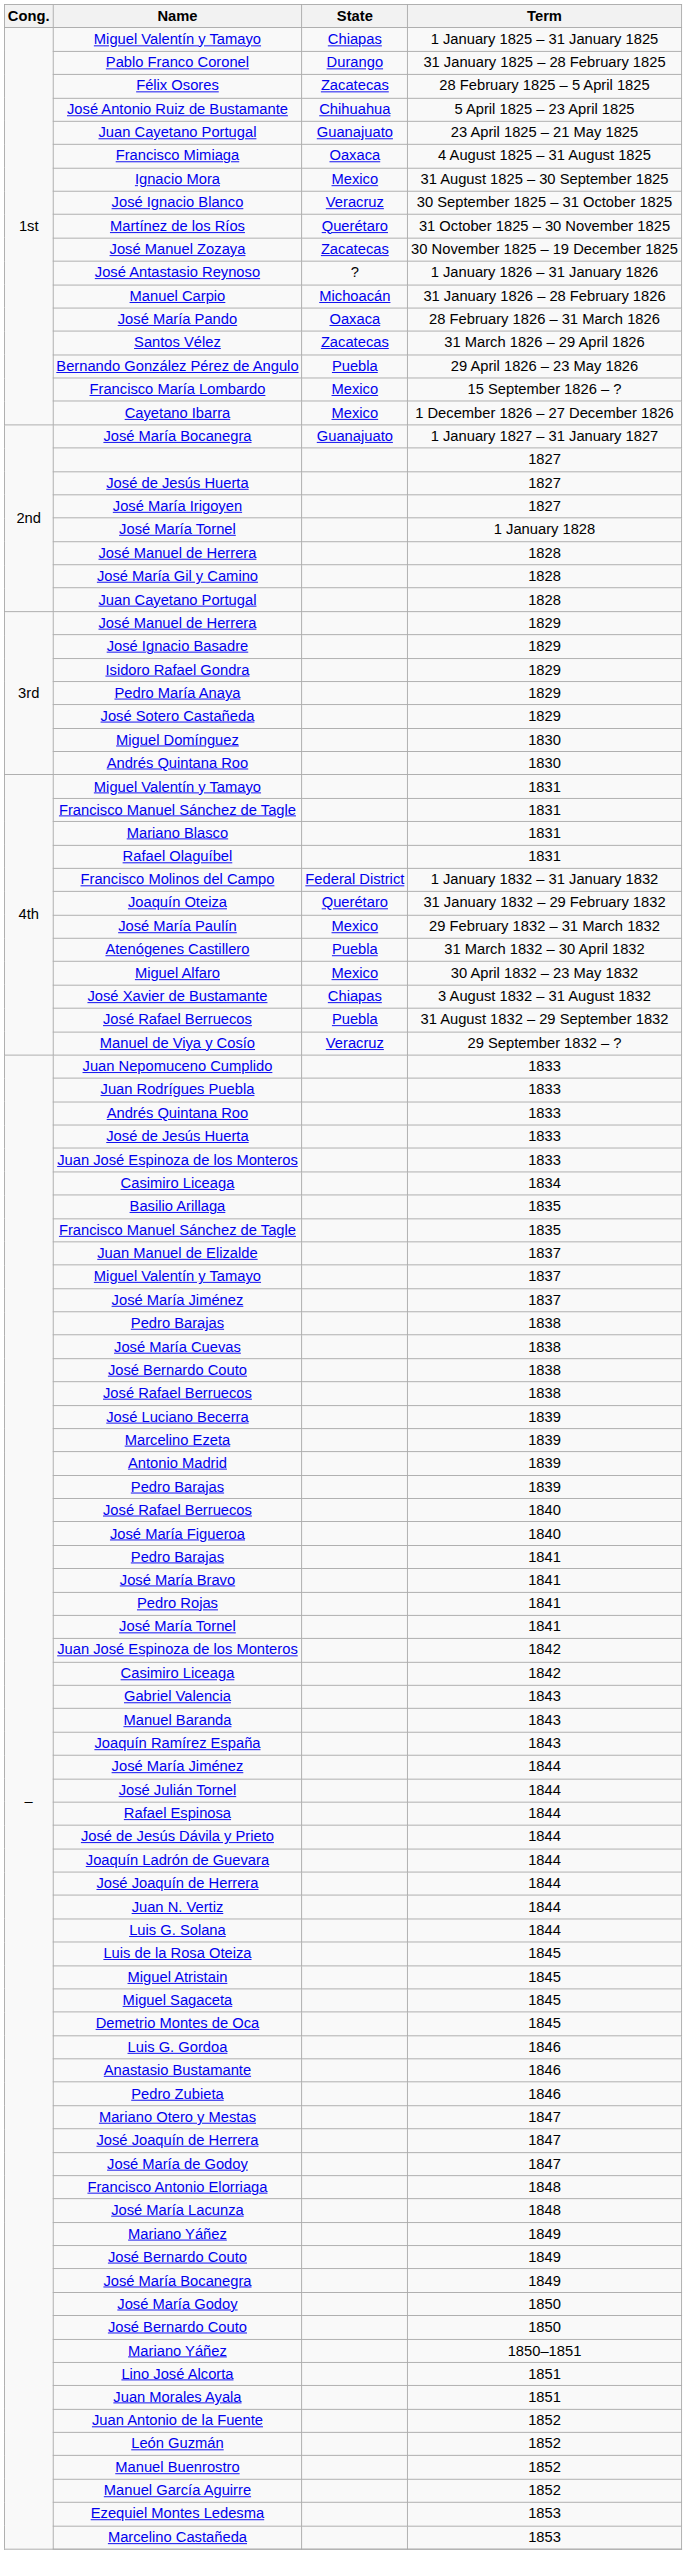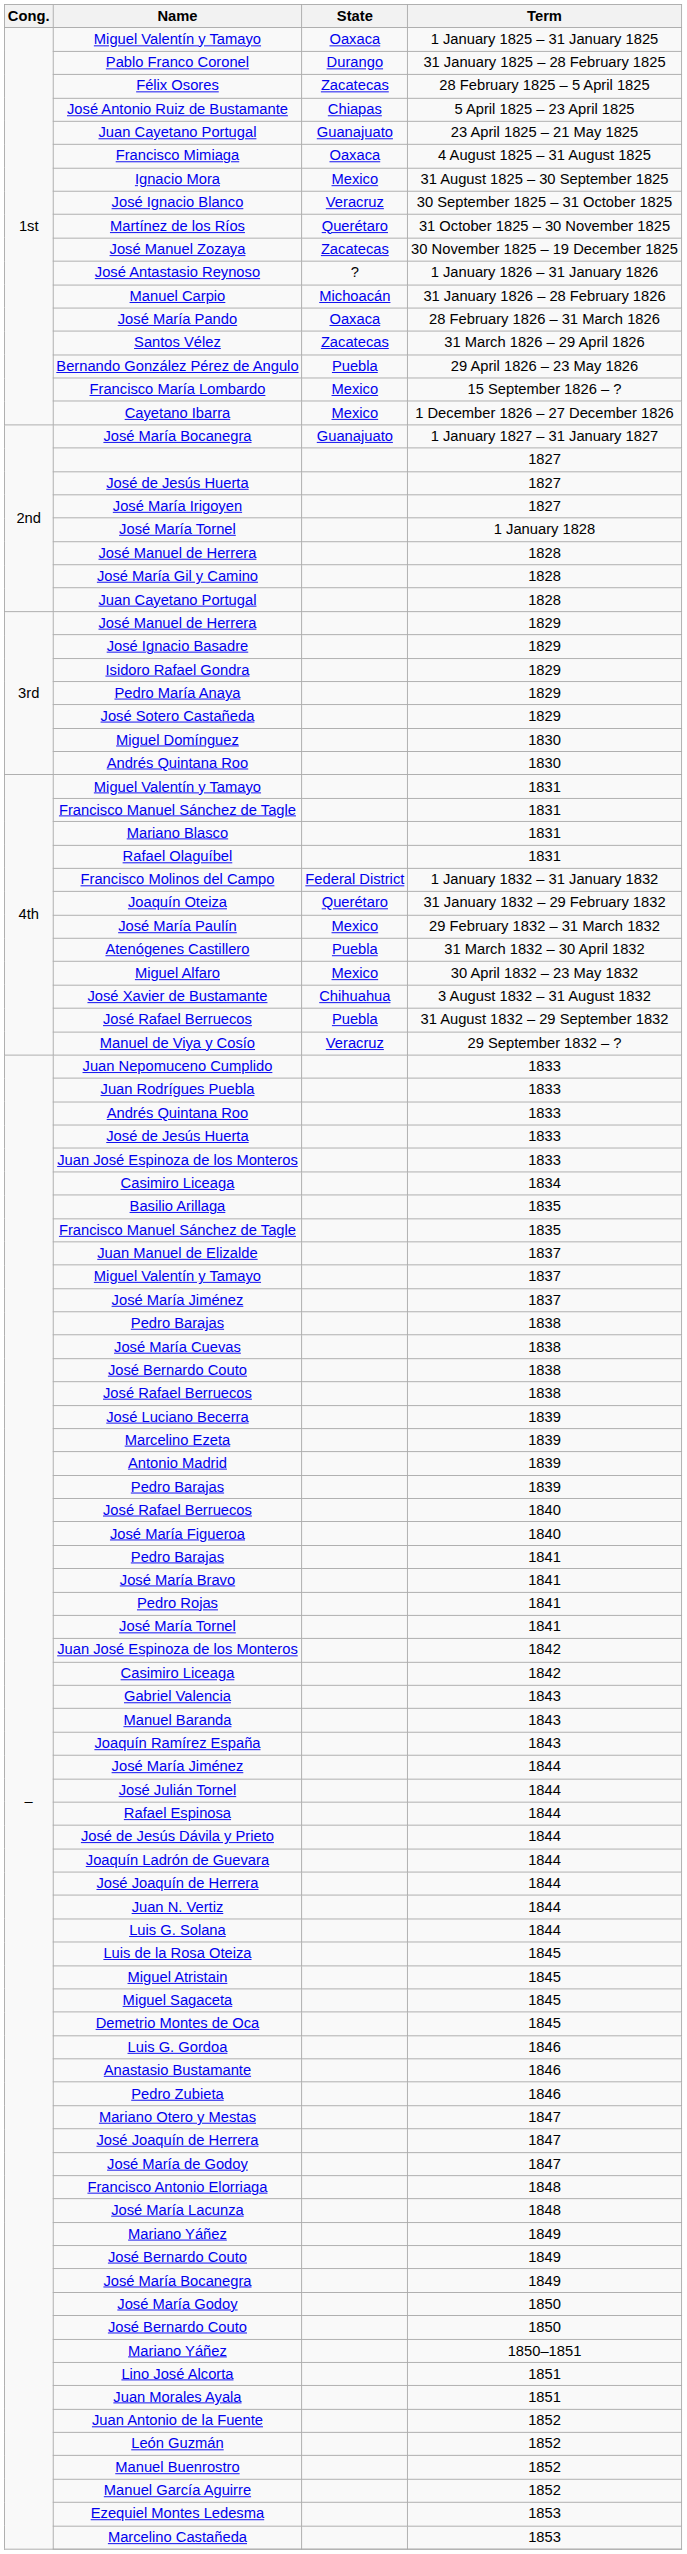(355, 39) Chiapas -> (355, 39) Oaxaca
(355, 109) Chihuahua -> (355, 109) Chiapas
(355, 996) Chiapas -> (355, 996) Chihuahua
